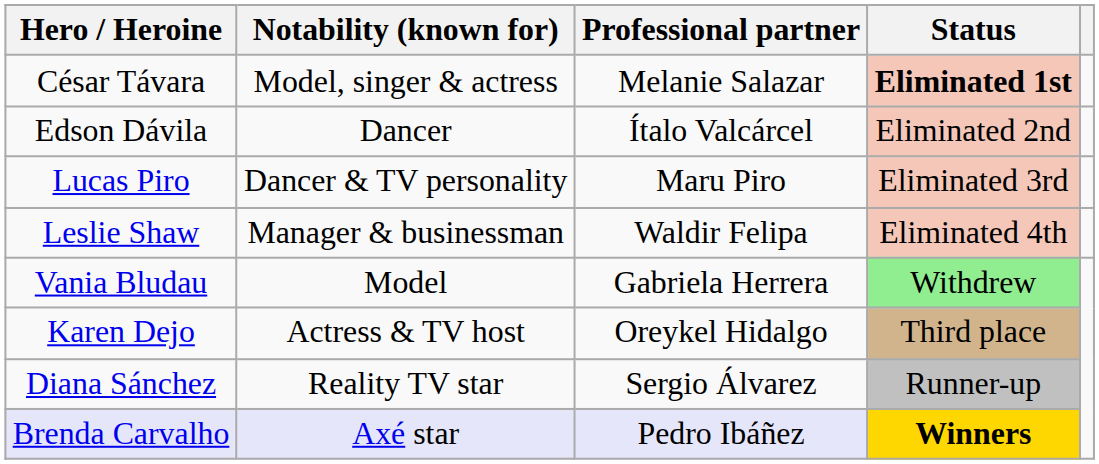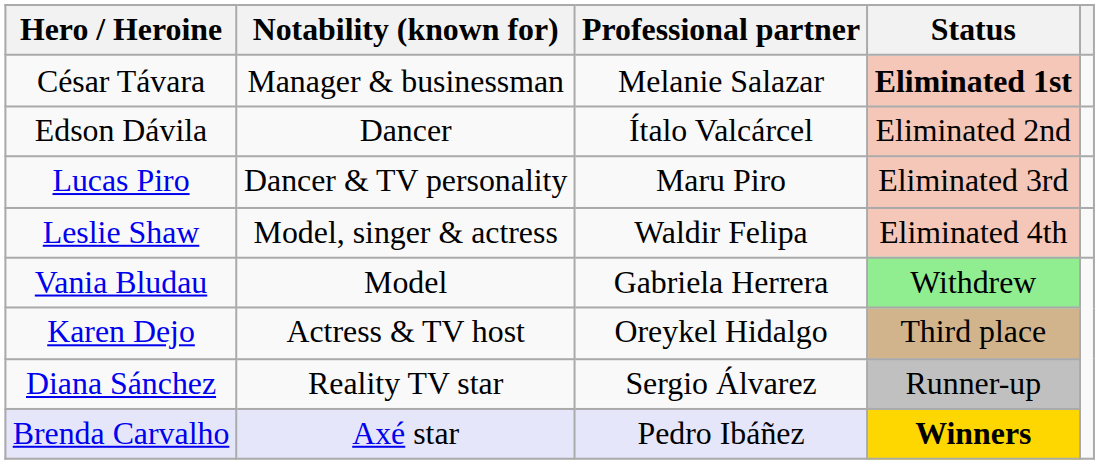(406, 80) Model, singer & actress -> (406, 80) Manager & businessman
(406, 231) Manager & businessman -> (406, 231) Model, singer & actress
